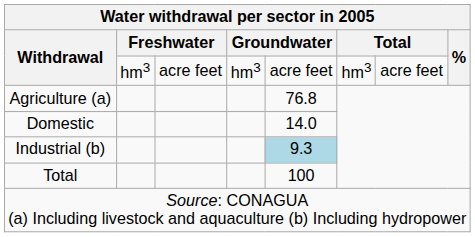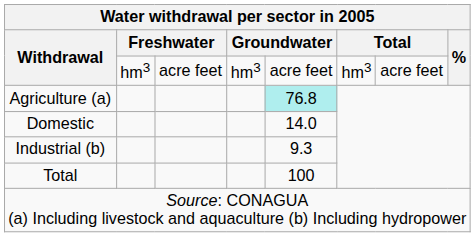(301, 98) no background -> (301, 98) paleturquoise background
(301, 149) lightblue background -> (301, 149) no background
